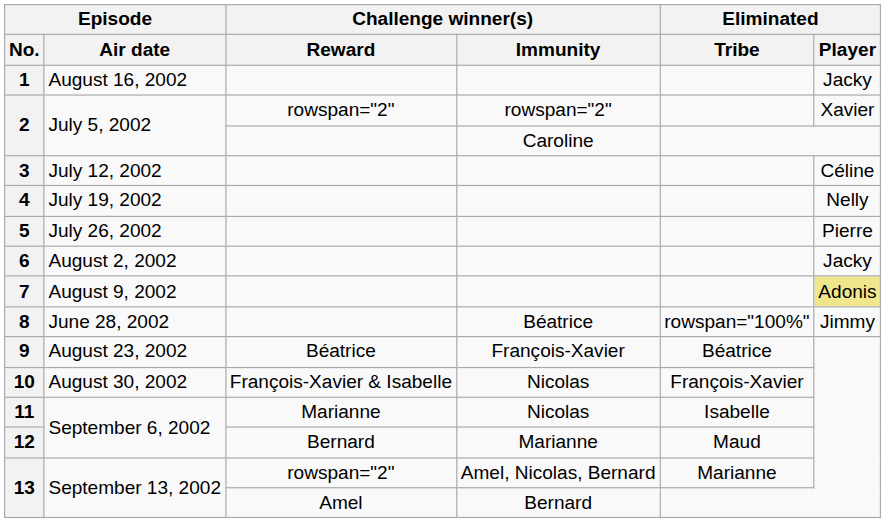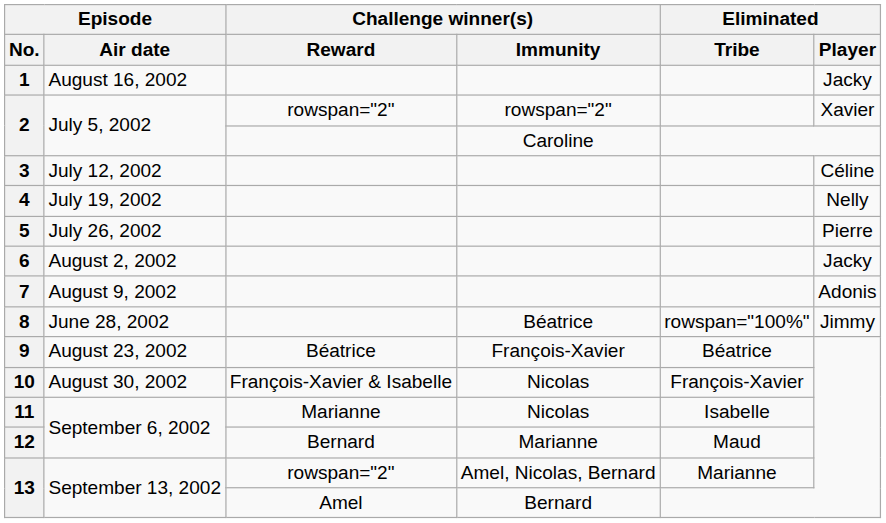(847, 291) khaki background -> (847, 291) no background
